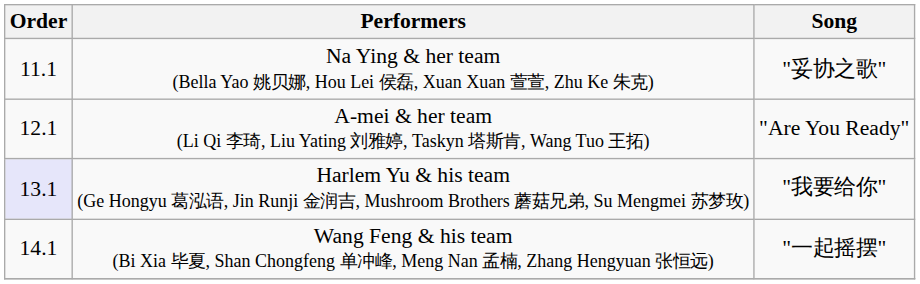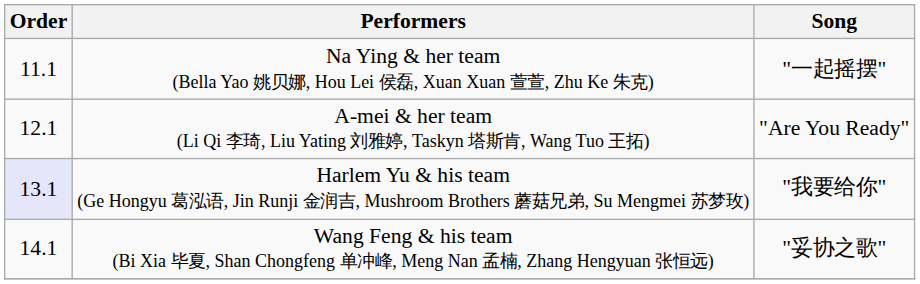(834, 68) "妥协之歌" -> (834, 68) "一起摇摆"
(834, 247) "一起摇摆" -> (834, 247) "妥协之歌"
